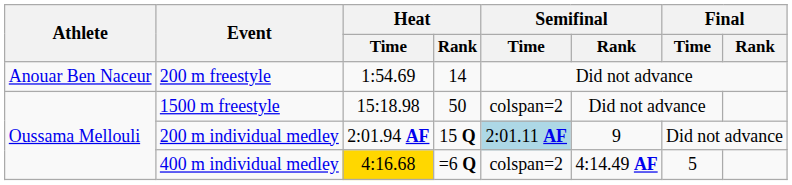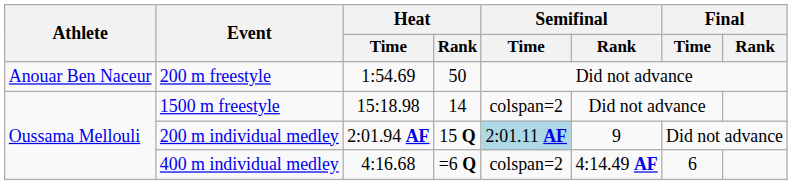(457, 76) 14 -> (457, 76) 50
(457, 106) 50 -> (457, 106) 14
(388, 165) gold background -> (388, 165) no background
(692, 165) 5 -> (692, 165) 6
